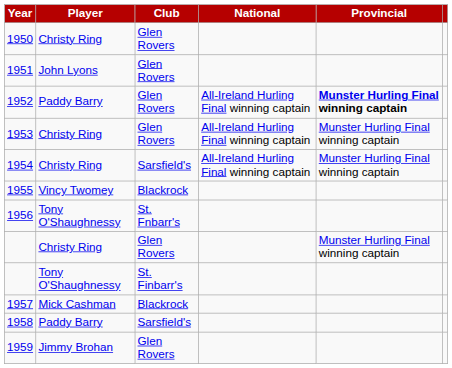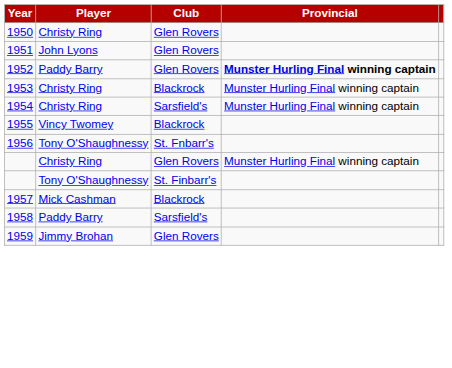- column: (257, 13)
(156, 133) Glen Rovers -> (179, 87) Blackrock
